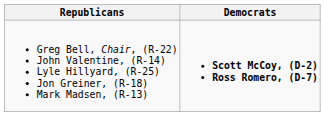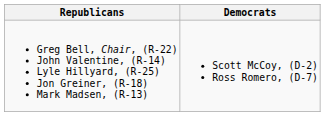(250, 72) bold -> (250, 72) normal
